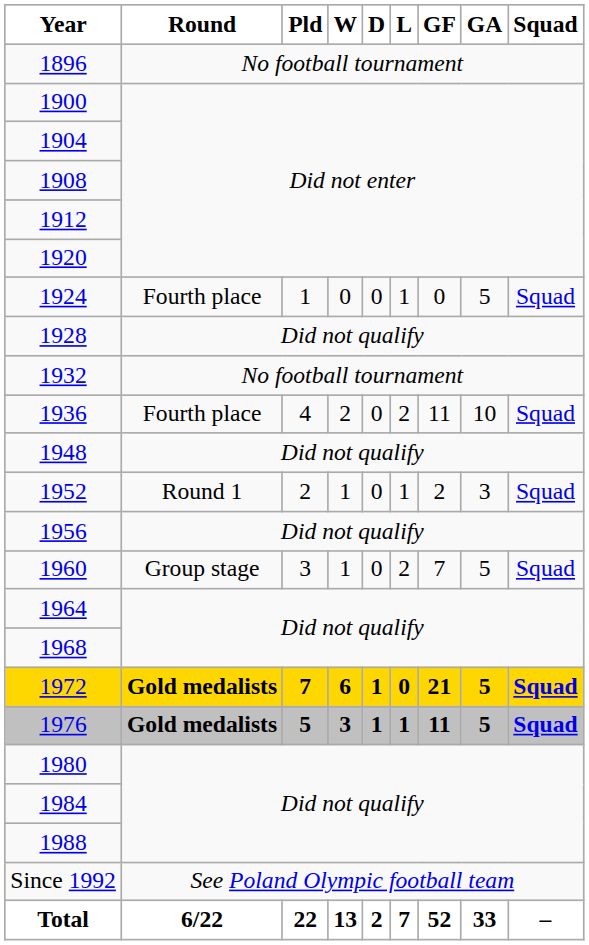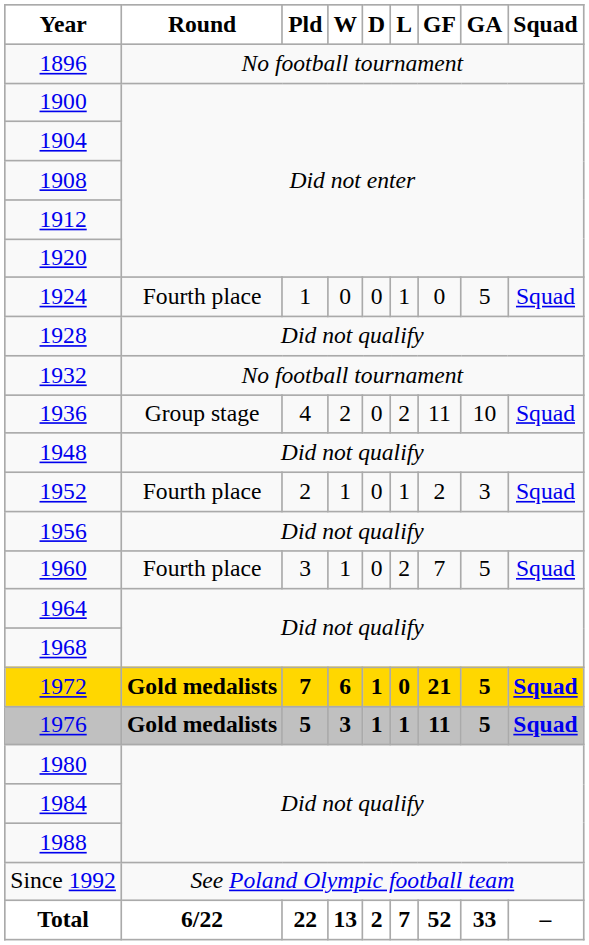(202, 413) Fourth place -> (202, 413) Group stage
(202, 491) Round 1 -> (202, 491) Fourth place
(202, 569) Group stage -> (202, 569) Fourth place
